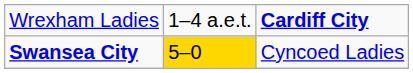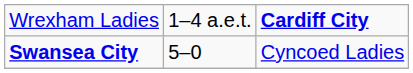(185, 52) gold background -> (185, 52) no background
